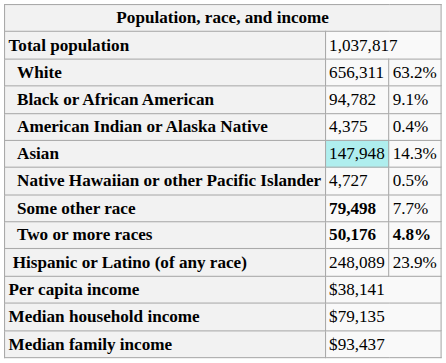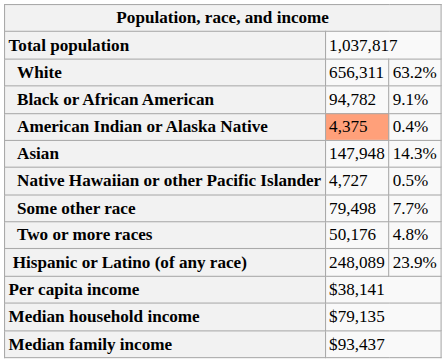(348, 126) no background -> (348, 126) lightsalmon background
(357, 153) paleturquoise background -> (357, 153) no background
(353, 208) bold -> (353, 208) normal
(353, 235) bold -> (353, 235) normal
(412, 235) bold -> (410, 235) normal
